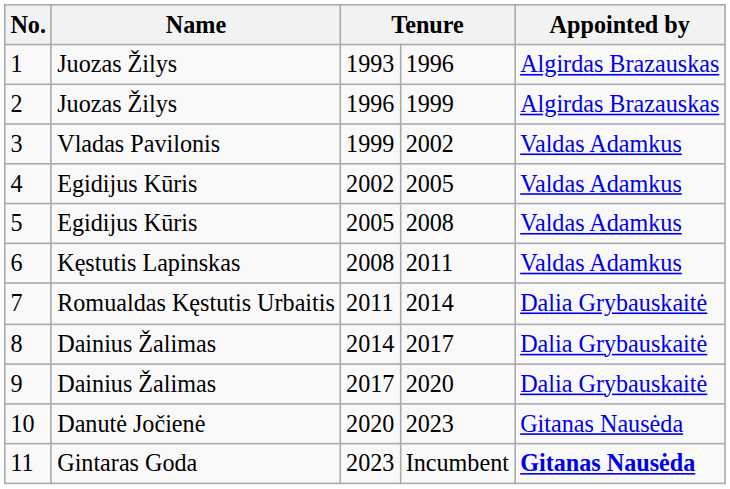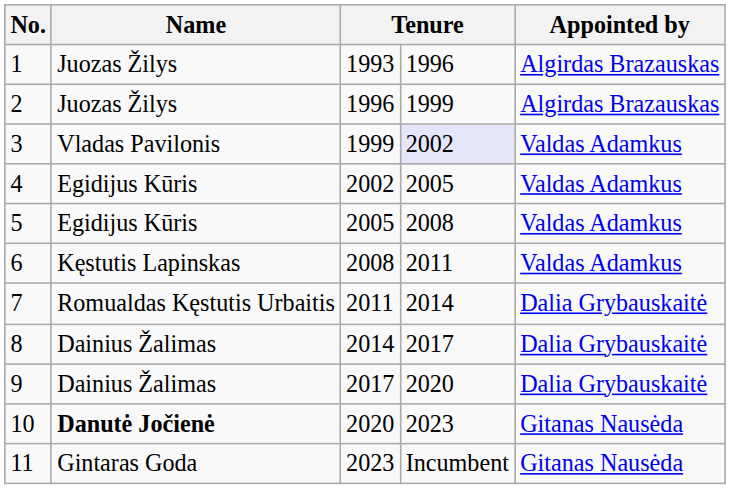(430, 144) no background -> (430, 144) lavender background
(131, 423) normal -> (136, 423) bold
(608, 462) bold -> (602, 462) normal
